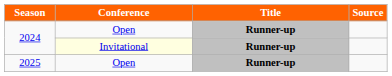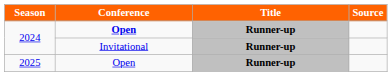(124, 29) normal -> (124, 29) bold
(124, 46) lightyellow background -> (124, 46) no background
